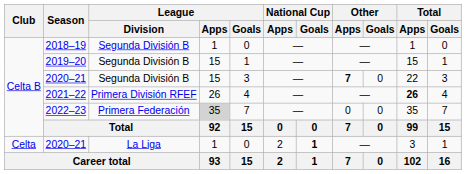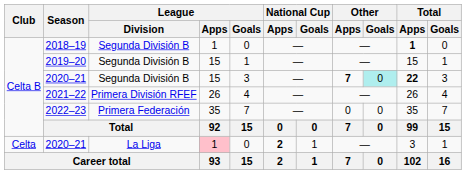(412, 45) normal -> (412, 45) bold
(380, 78) no background -> (380, 78) paleturquoise background
(412, 78) normal -> (412, 78) bold
(412, 95) bold -> (412, 95) normal
(214, 111) lightgrey background -> (214, 111) no background
(214, 144) no background -> (214, 144) pink background
(280, 144) normal -> (280, 144) bold
(314, 144) bold -> (314, 144) normal
